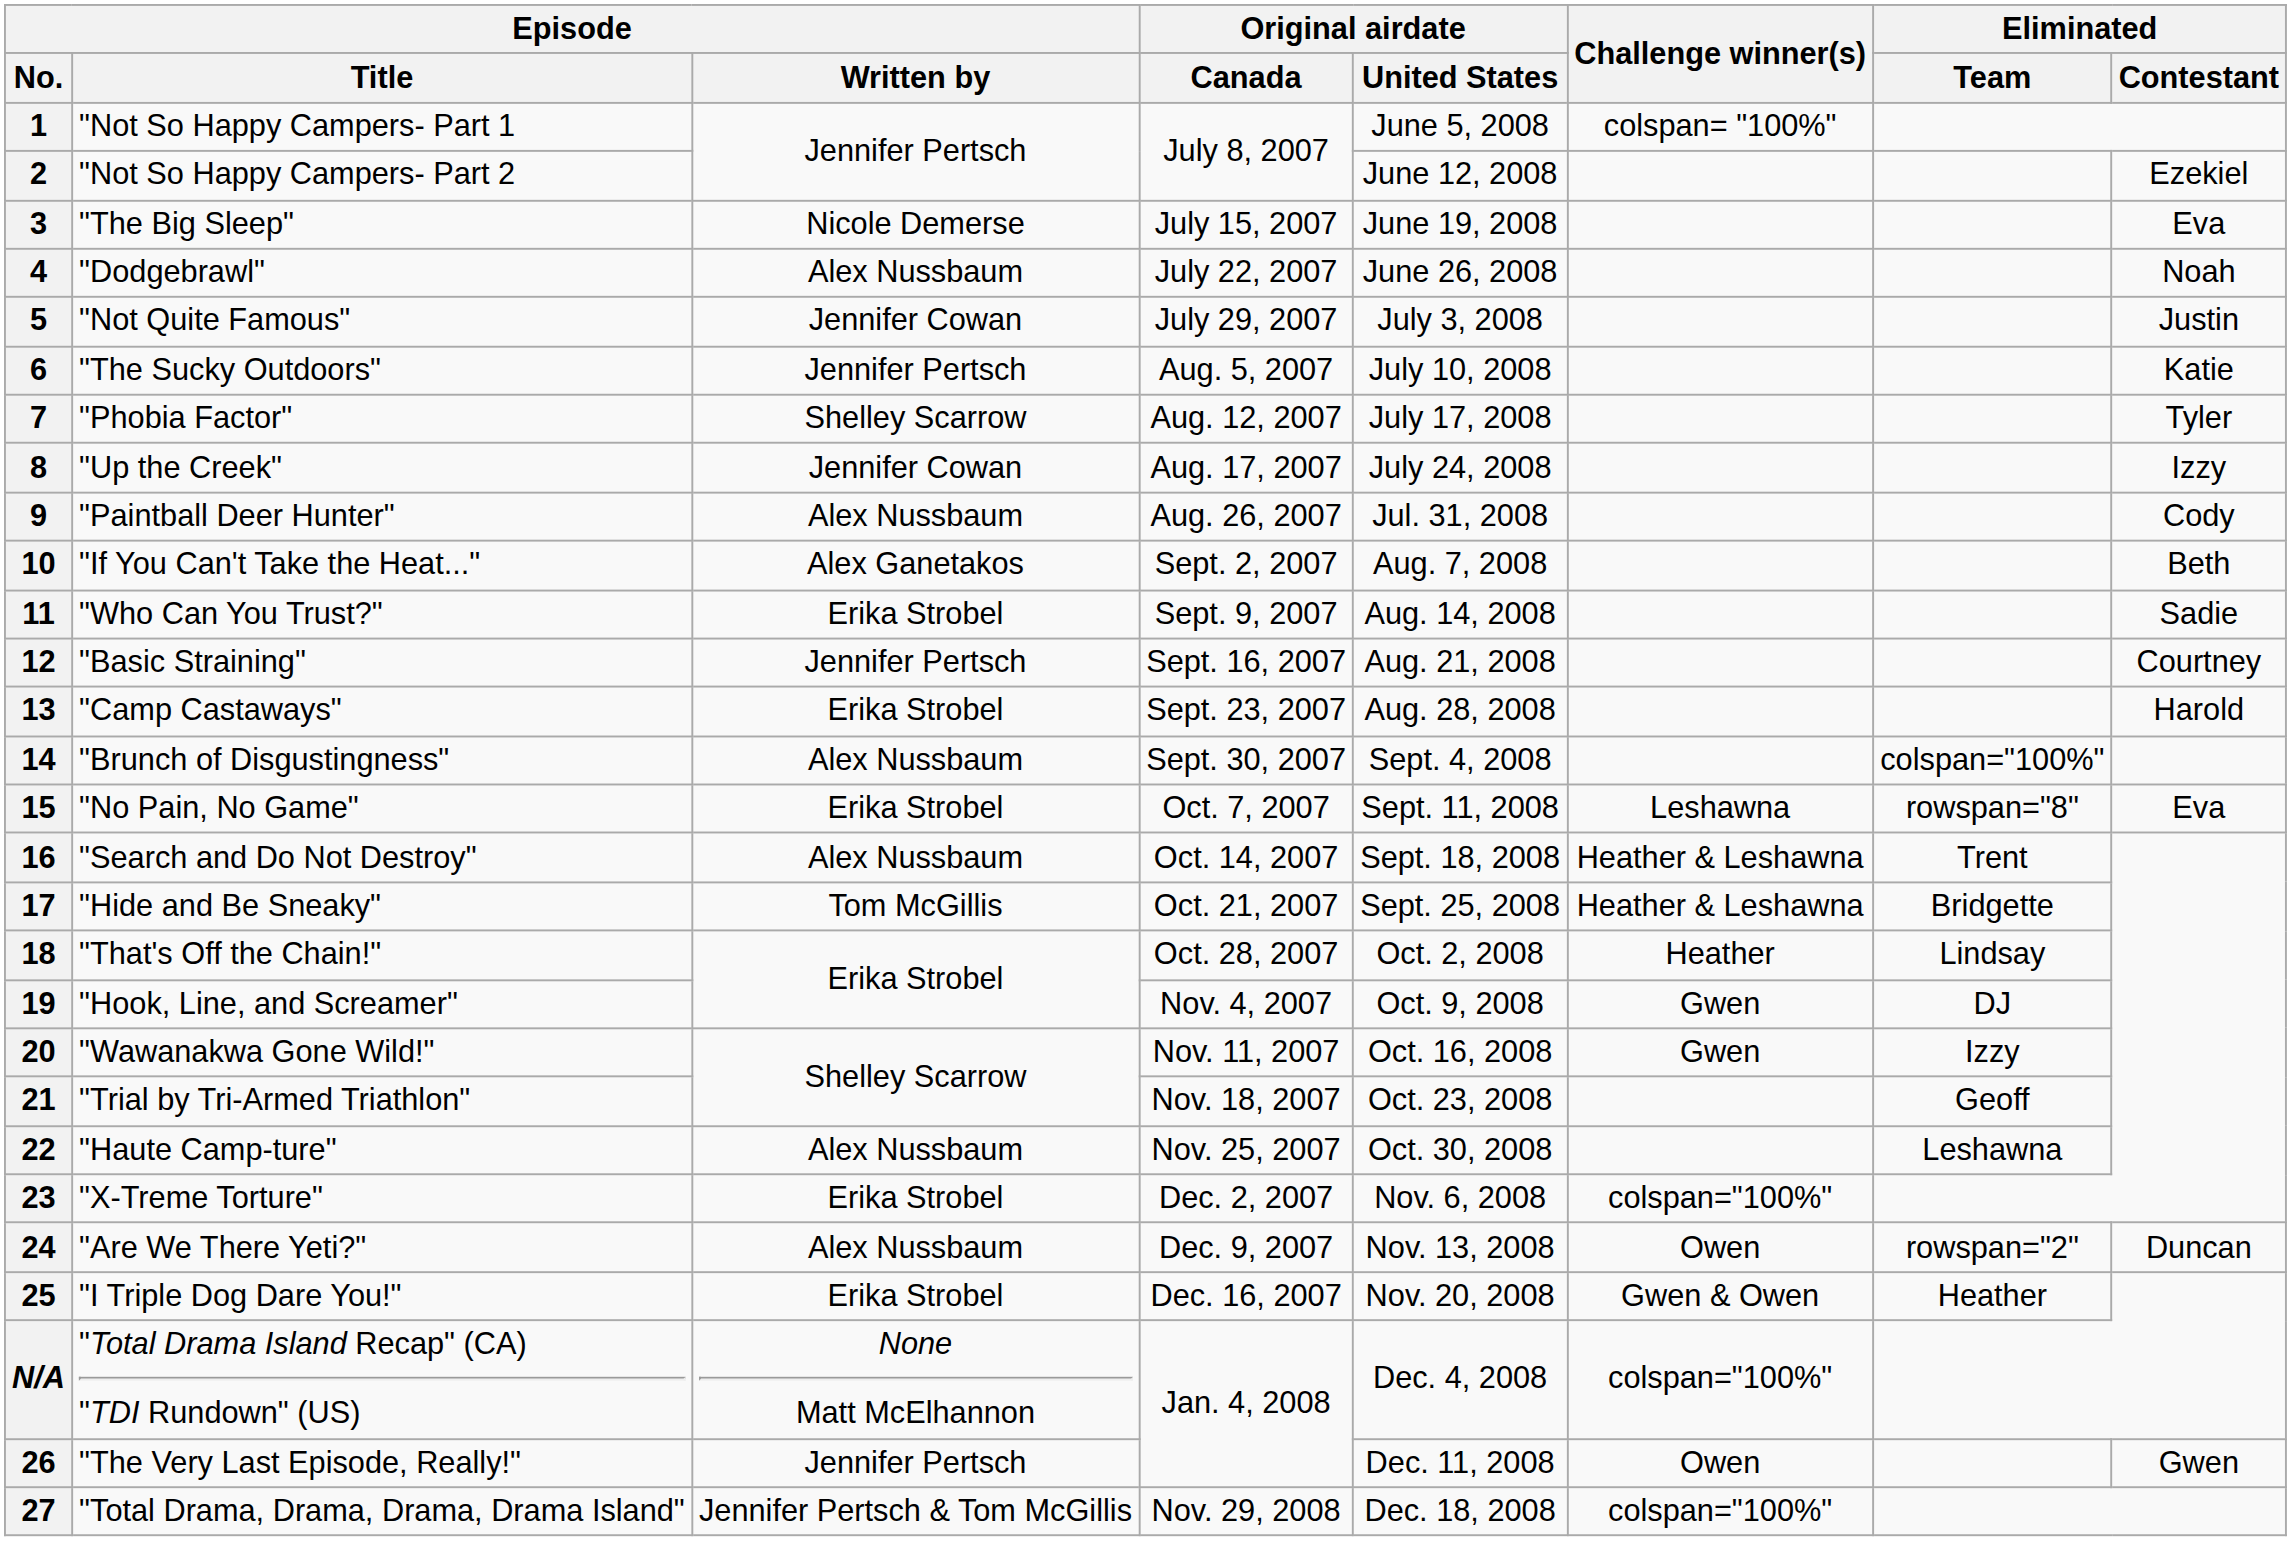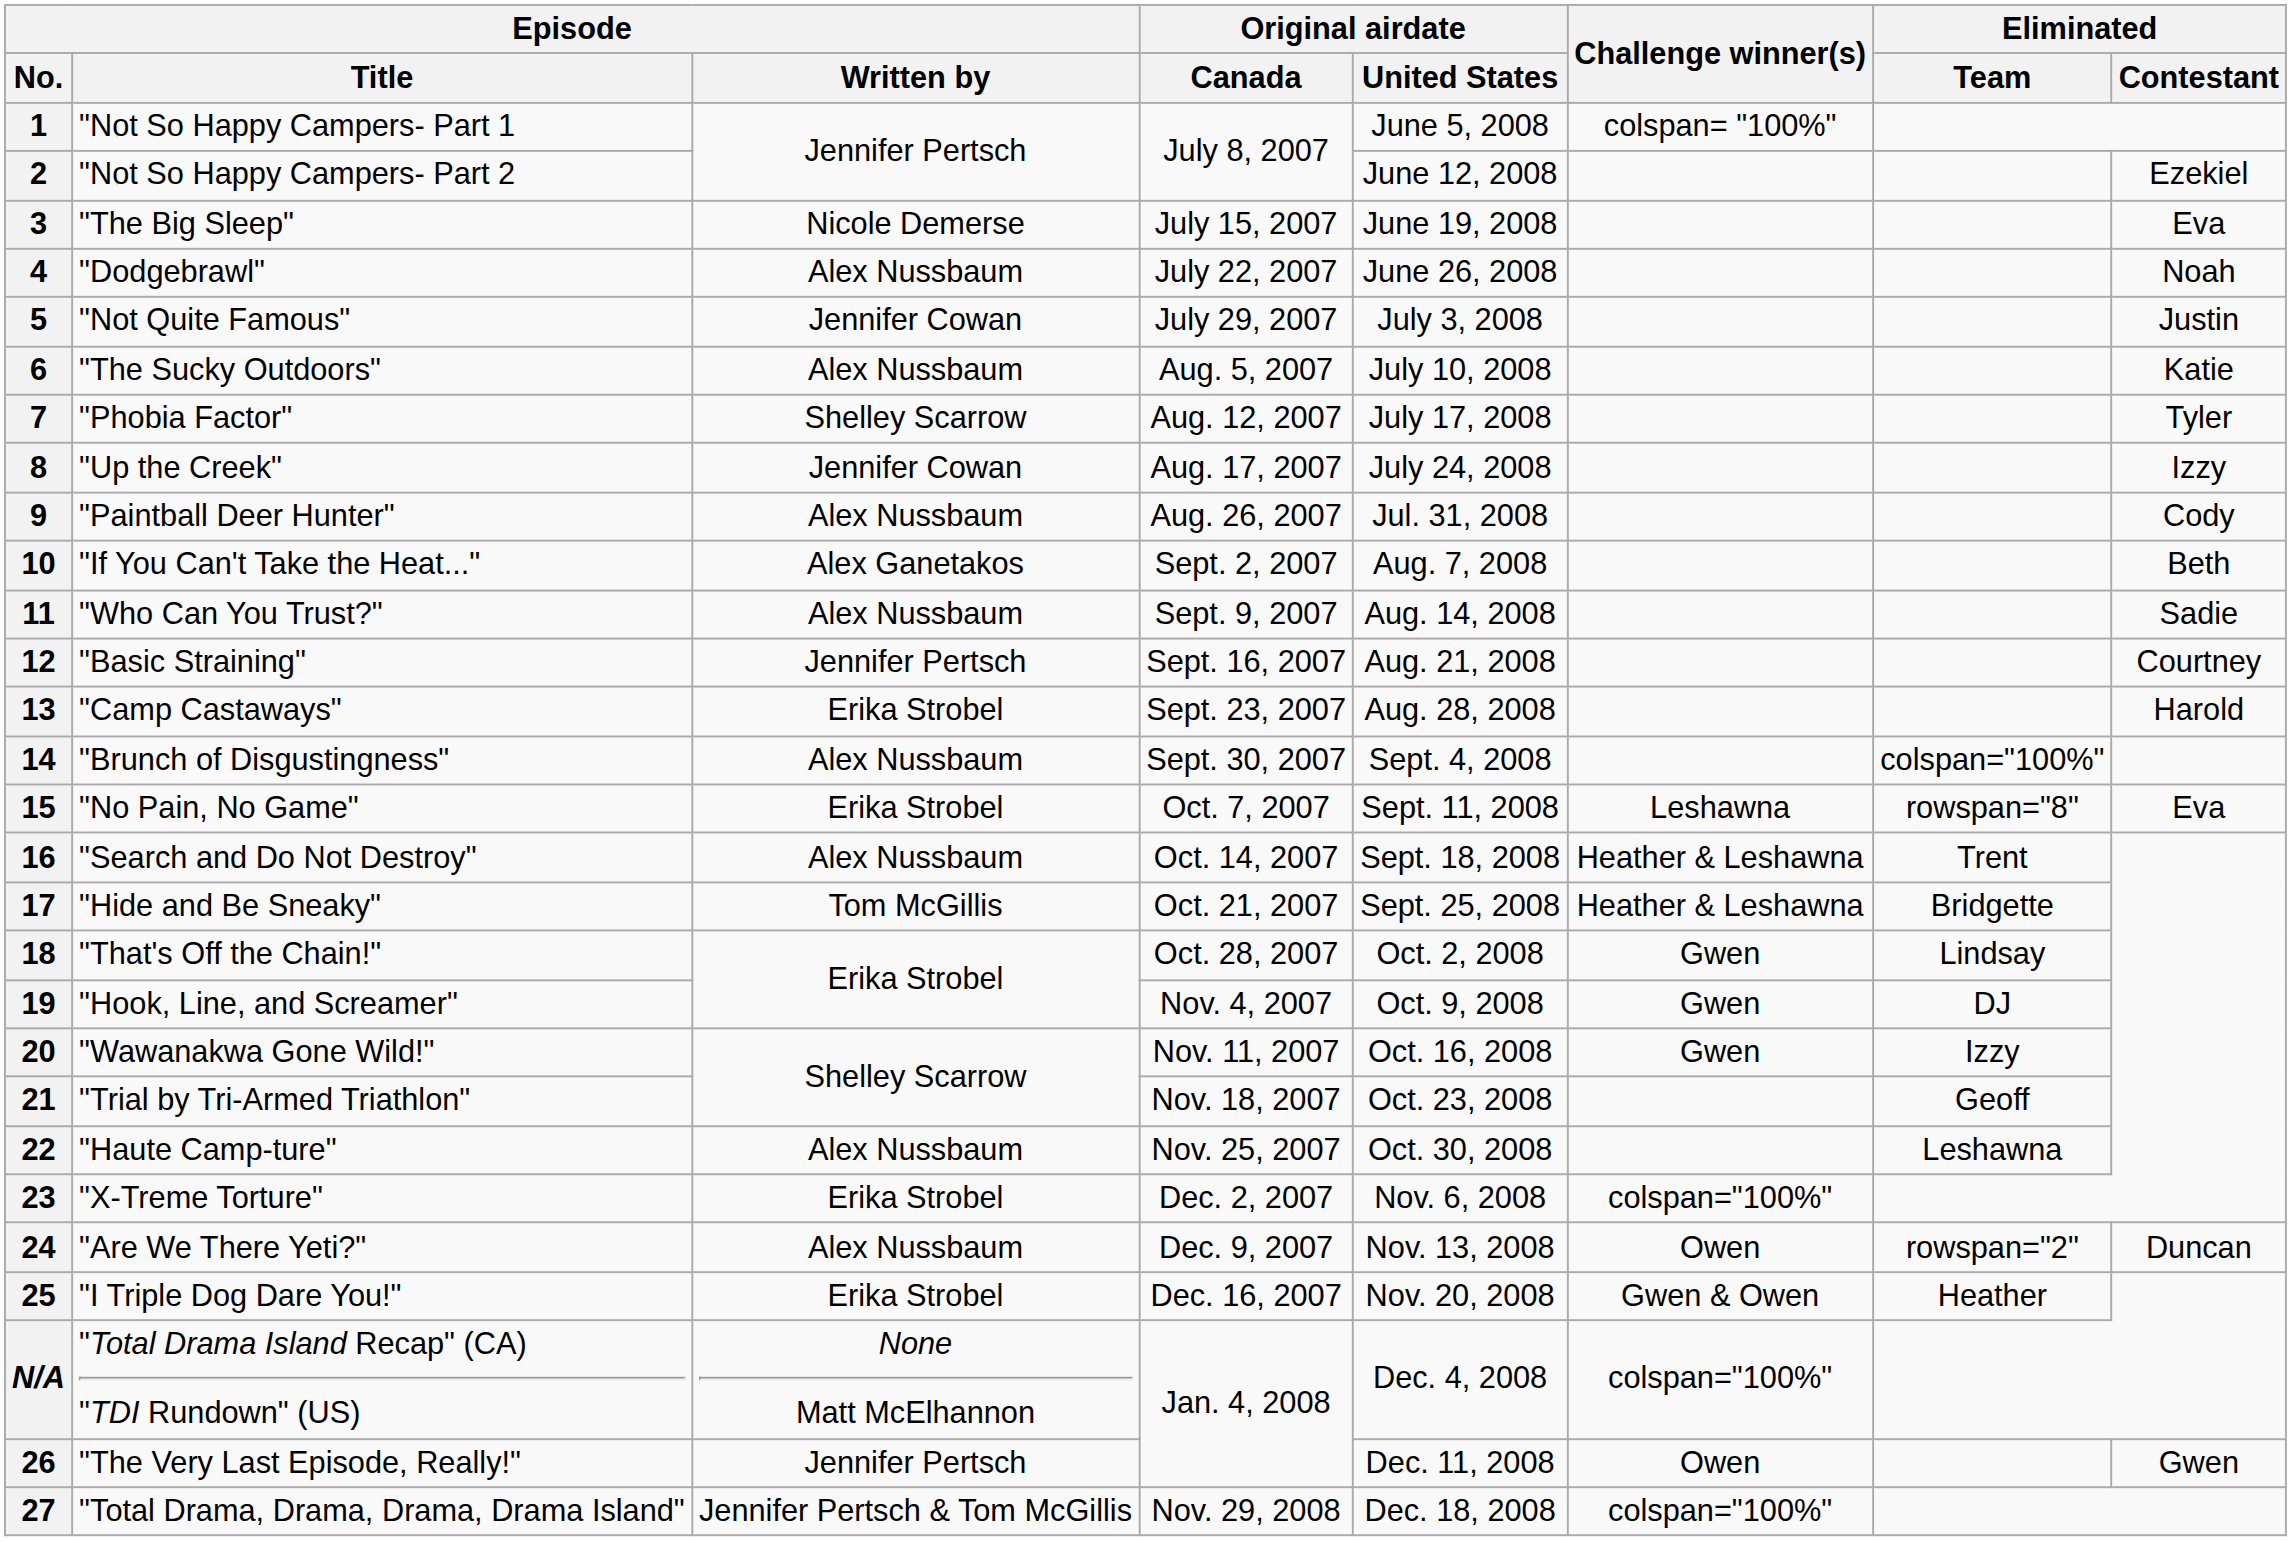(915, 369) Jennifer Pertsch -> (915, 369) Alex Nussbaum
(915, 613) Erika Strobel -> (915, 613) Alex Nussbaum
(1720, 954) Heather -> (1720, 954) Gwen
